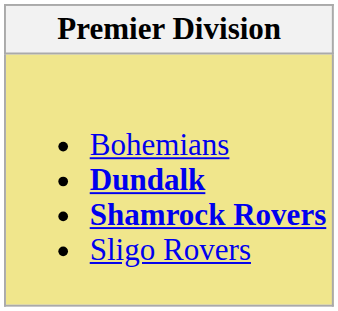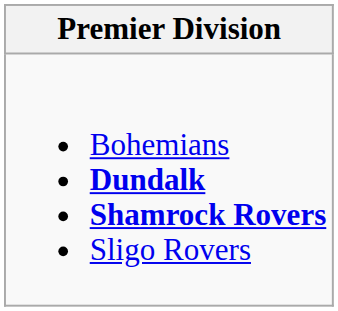(169, 197) khaki background -> (169, 197) no background
